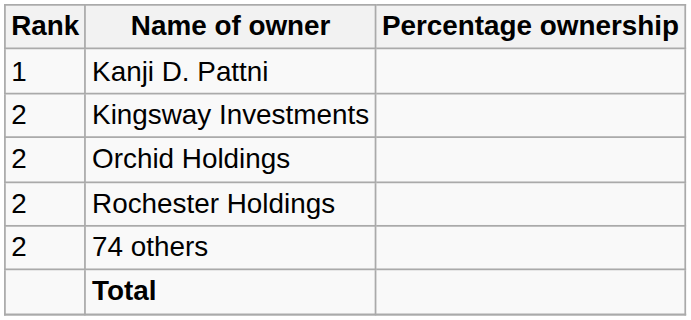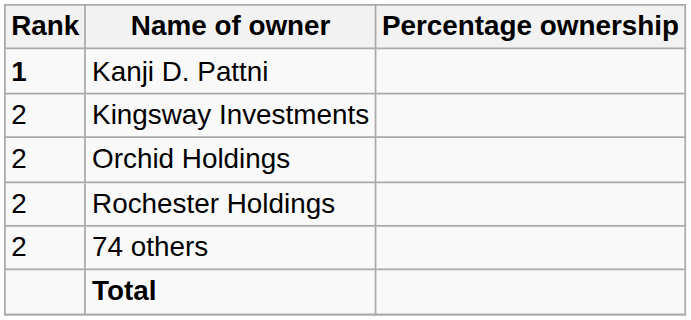(19, 70) normal -> (19, 70) bold
